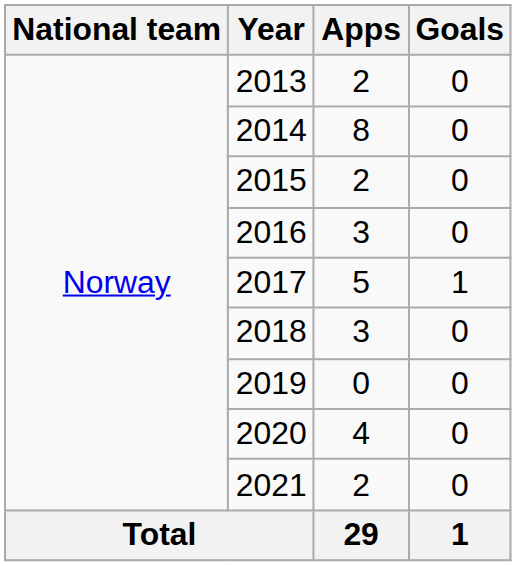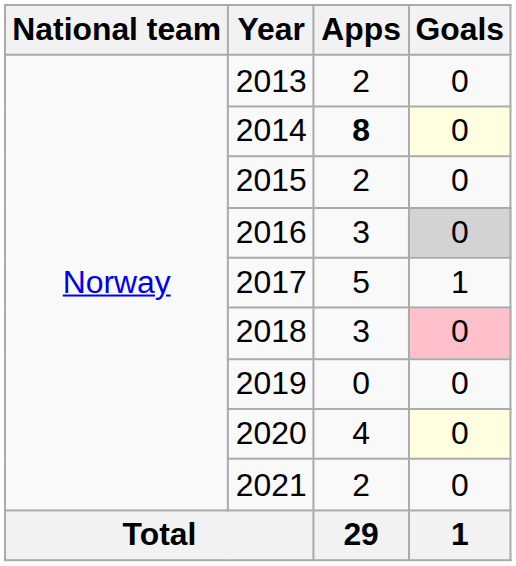(361, 130) normal -> (361, 130) bold
(460, 130) no background -> (460, 130) lightyellow background
(460, 231) no background -> (460, 231) lightgrey background
(460, 332) no background -> (460, 332) pink background
(460, 433) no background -> (460, 433) lightyellow background
